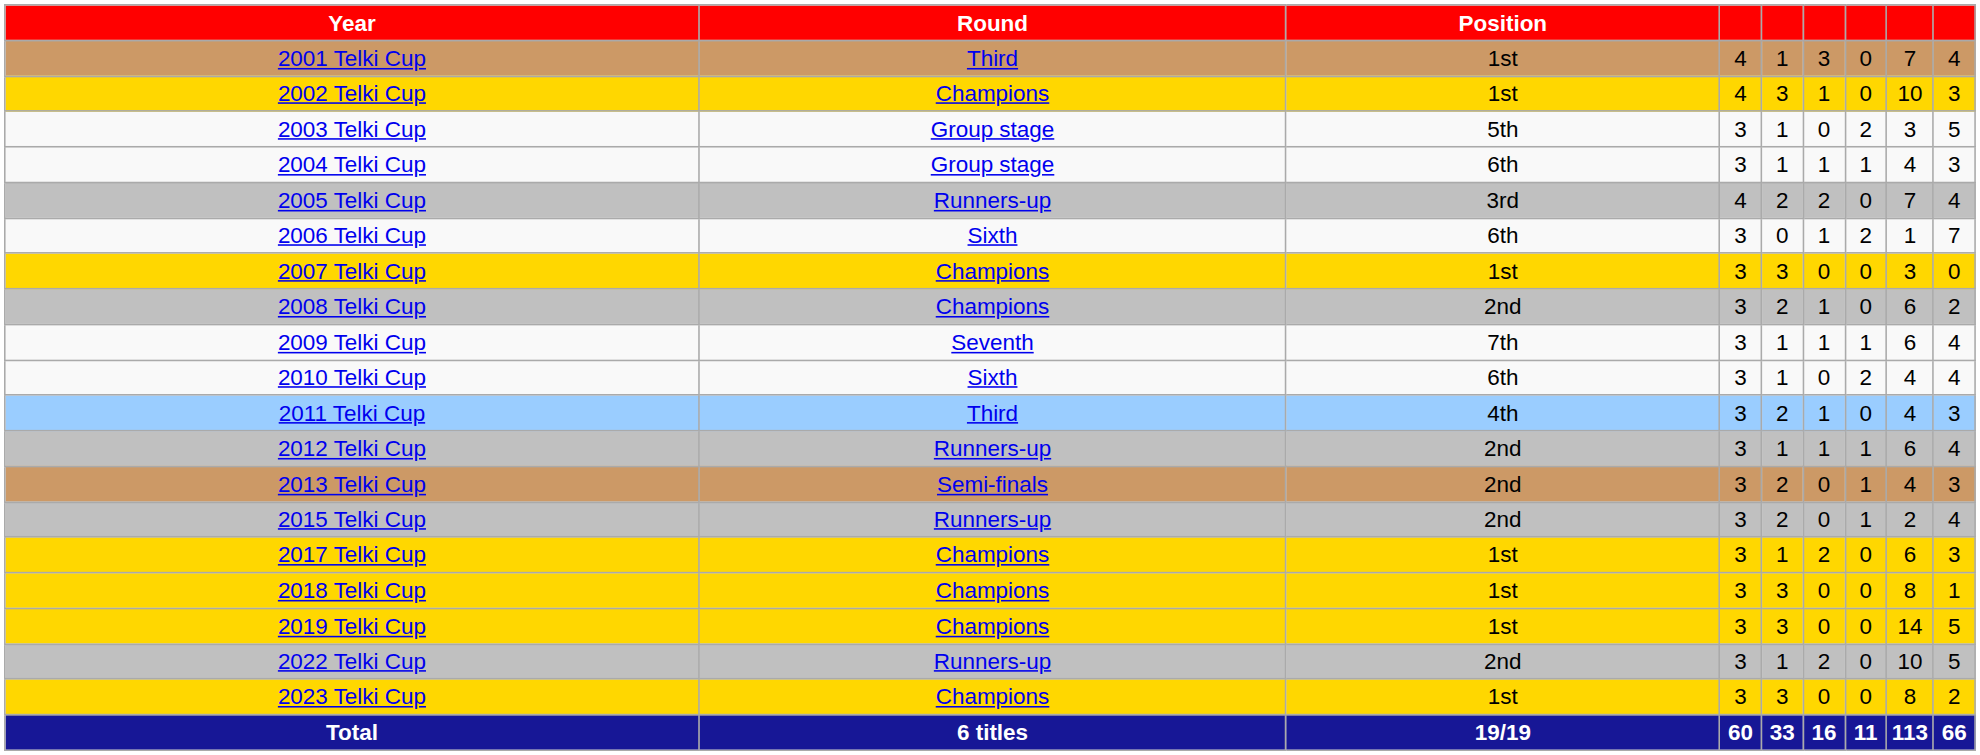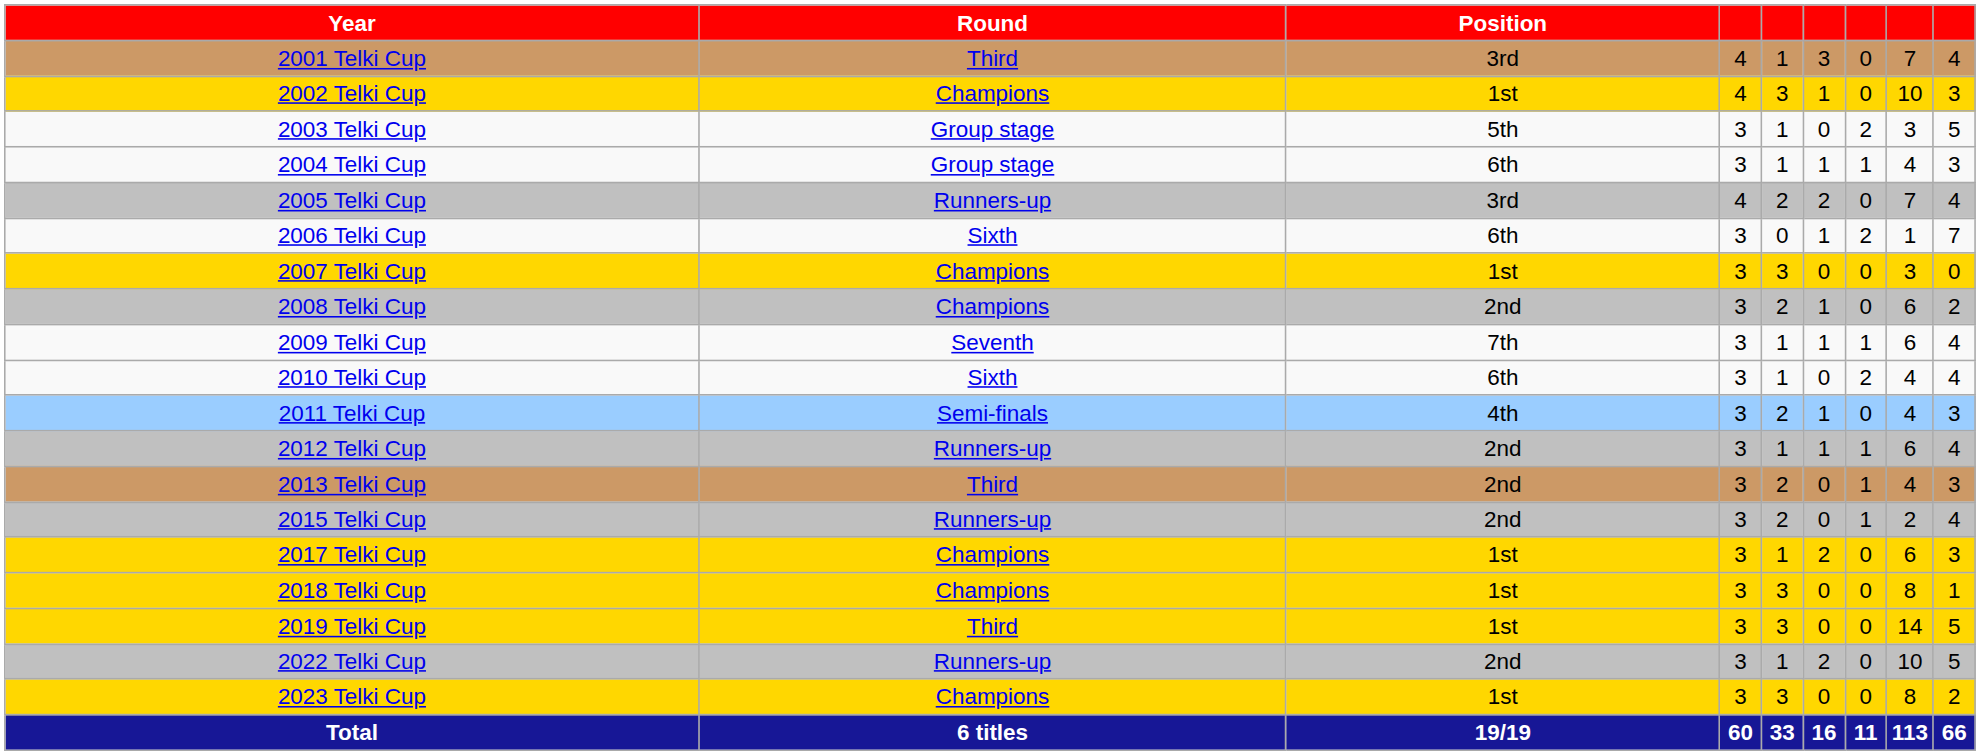(1503, 58) 1st -> (1503, 58) 3rd
(993, 413) Third -> (993, 413) Semi-finals
(993, 484) Semi-finals -> (993, 484) Third
(993, 626) Champions -> (993, 626) Third
